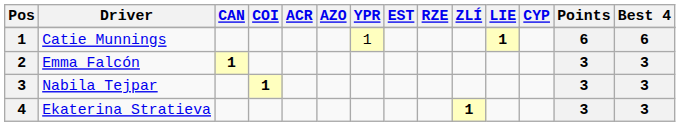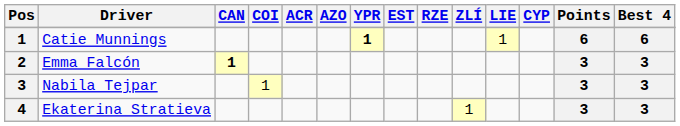(367, 40) normal -> (367, 40) bold
(503, 40) bold -> (503, 40) normal
(265, 86) bold -> (265, 86) normal
(469, 110) bold -> (469, 110) normal
